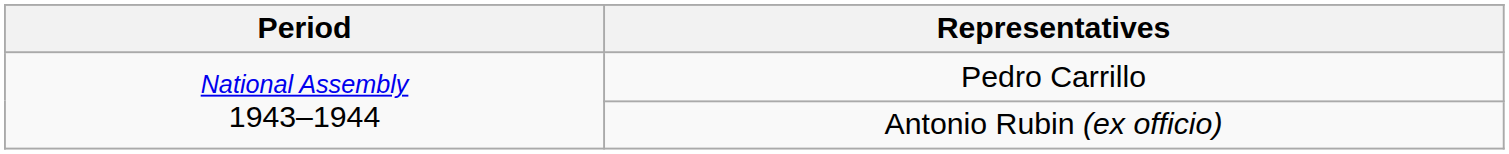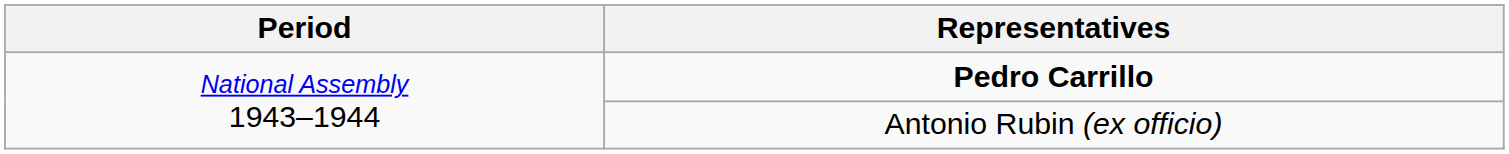(1054, 76) normal -> (1054, 76) bold
